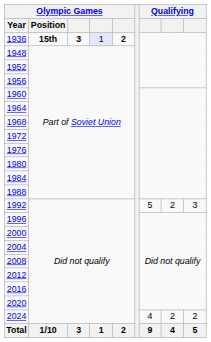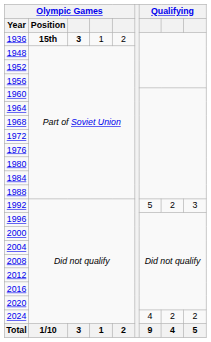(101, 39) lavender background -> (101, 39) no background
(124, 39) bold -> (124, 39) normal
